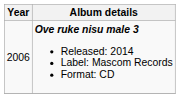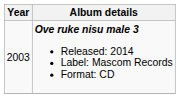(18, 57) 2006 -> (18, 57) 2003
